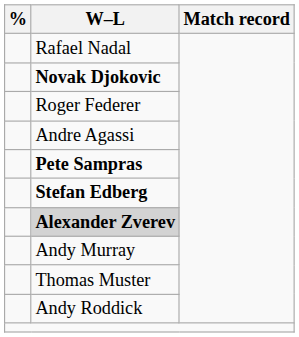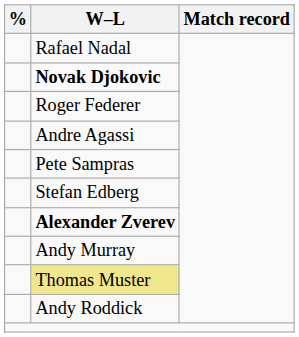(89, 163) bold -> (85, 163) normal
(91, 192) bold -> (87, 192) normal
(105, 221) lightgrey background -> (105, 221) no background
(93, 279) no background -> (93, 279) khaki background
